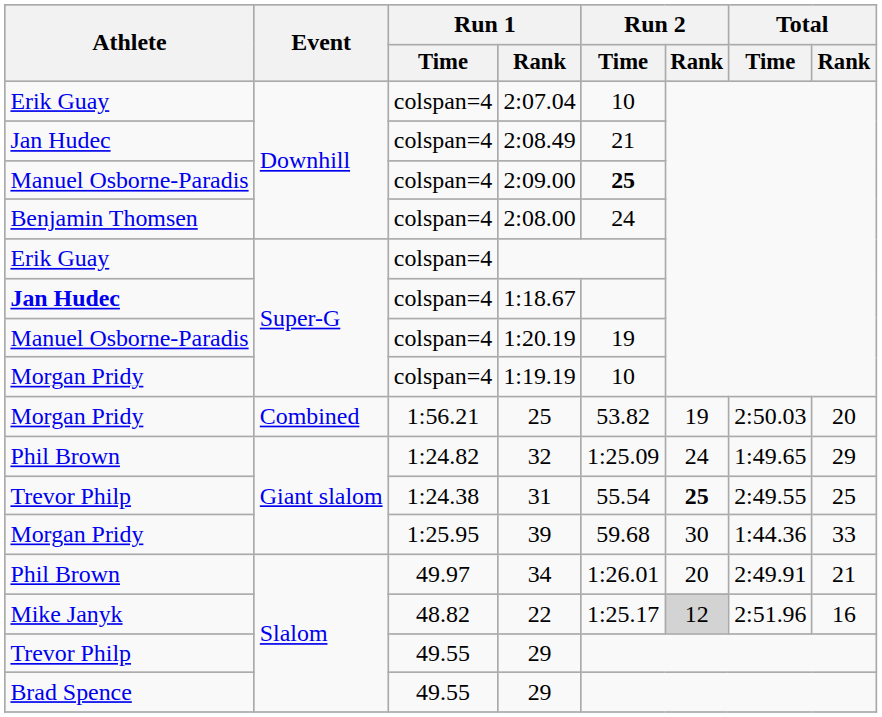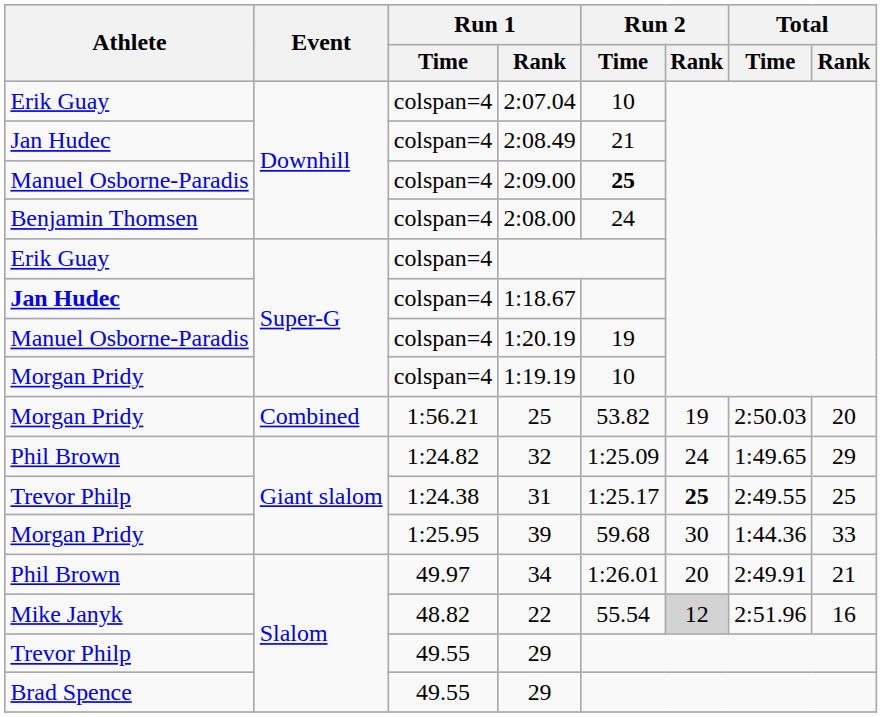(623, 495) 55.54 -> (623, 495) 1:25.17
(623, 613) 1:25.17 -> (623, 613) 55.54
